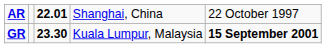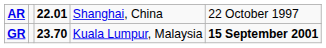(52, 33) 23.30 -> (52, 33) 23.70
